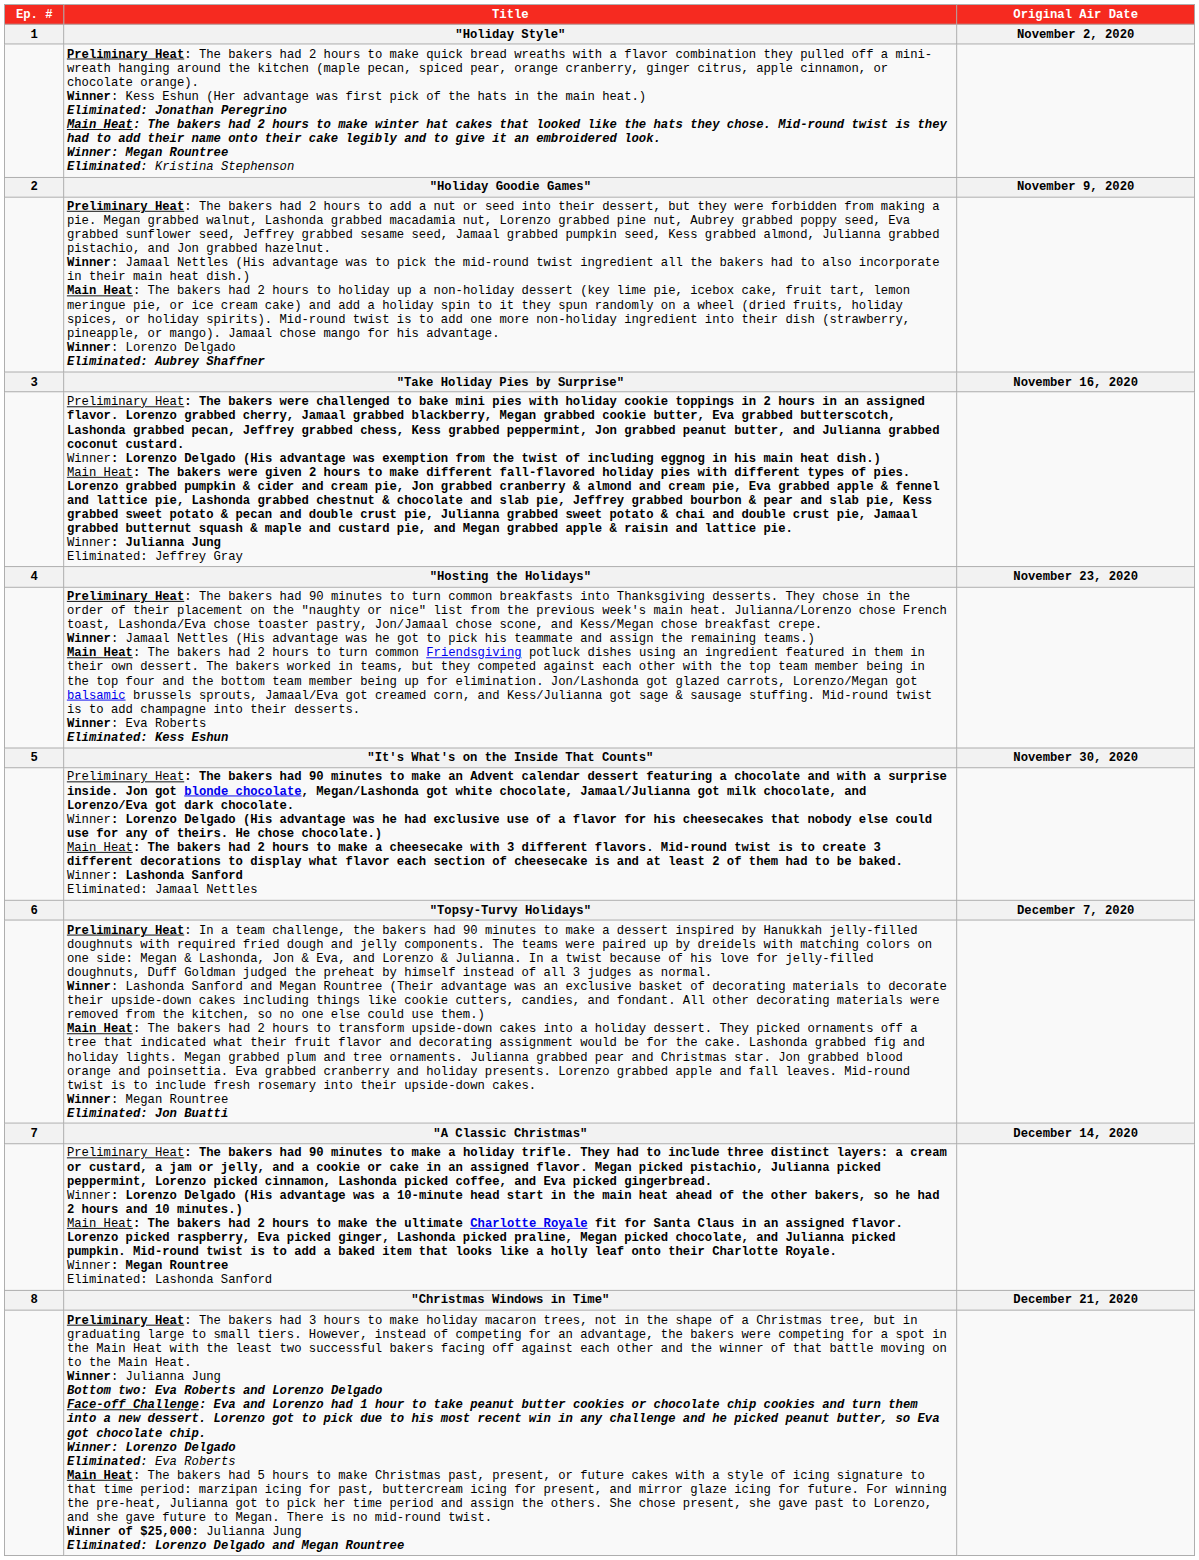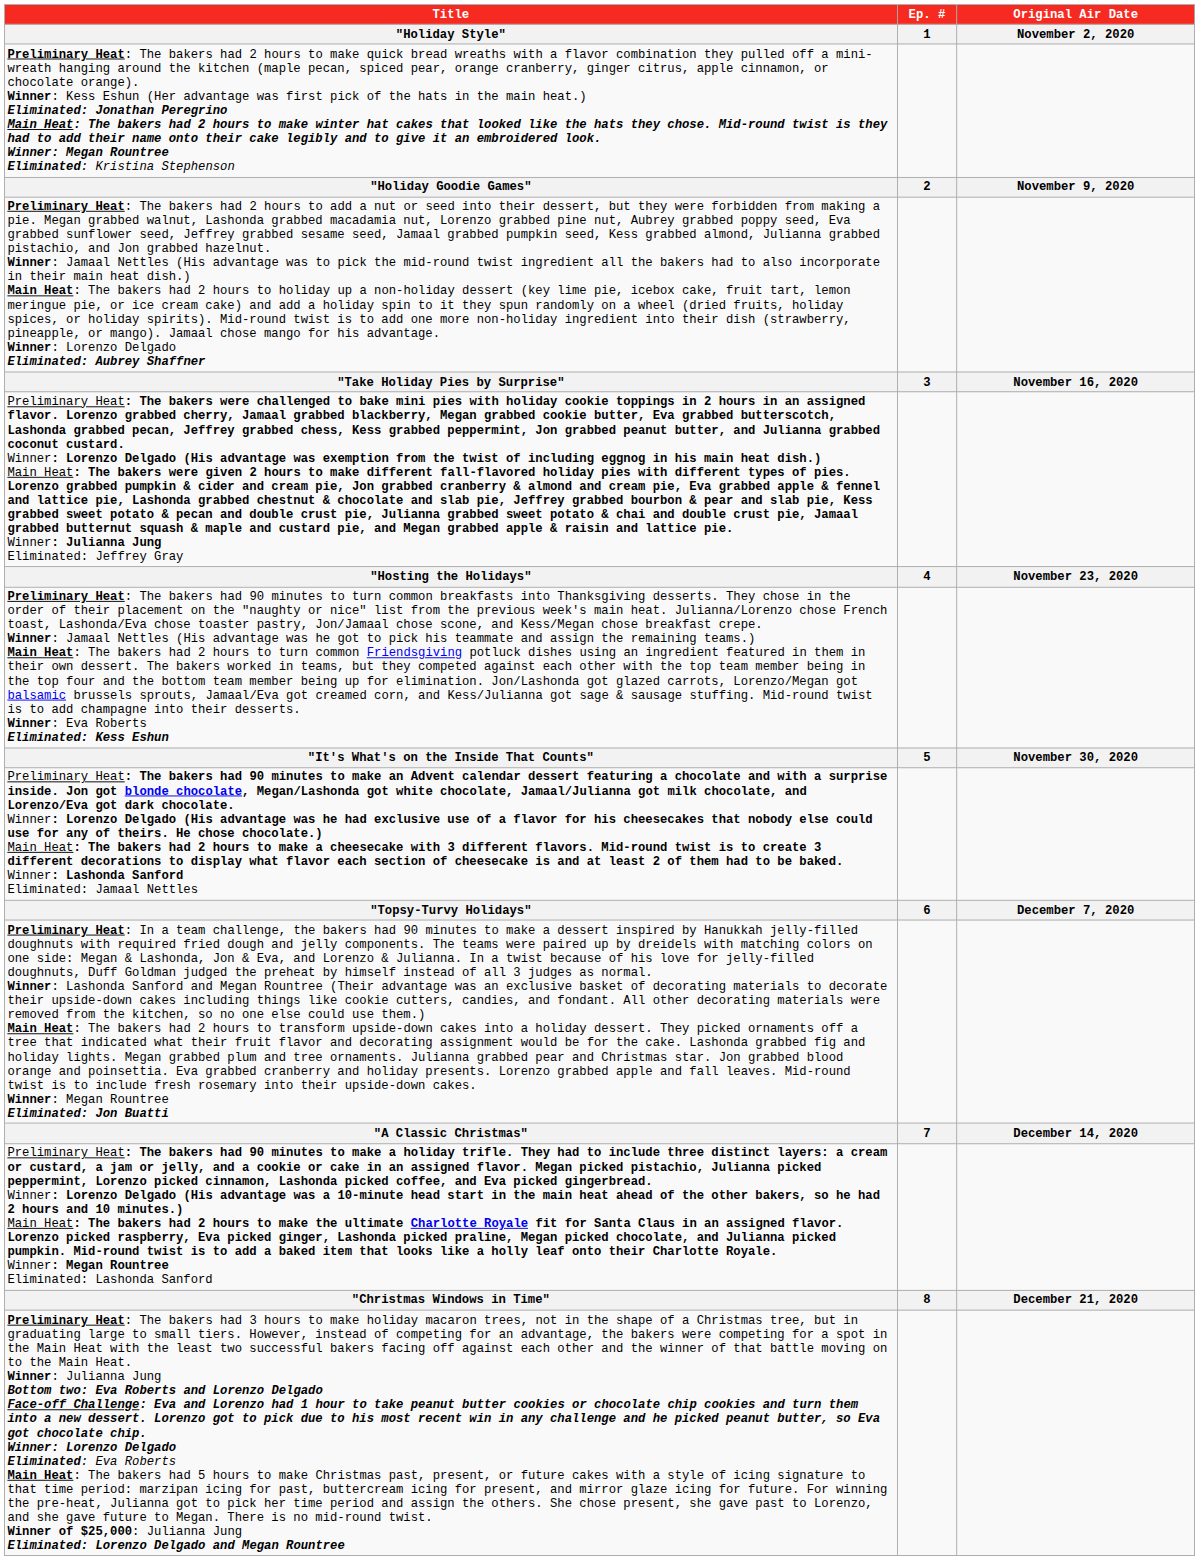columns swapped: (34, 34) <-> (510, 34)
